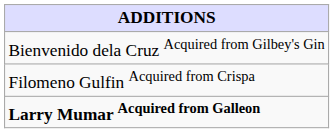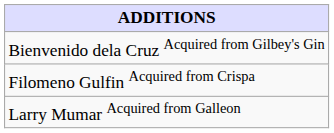(134, 112) bold -> (125, 112) normal
